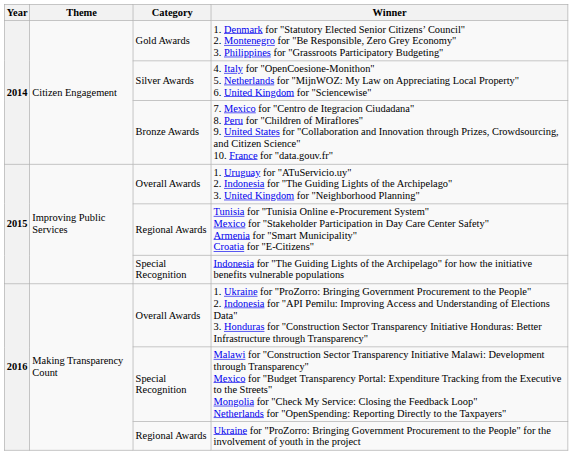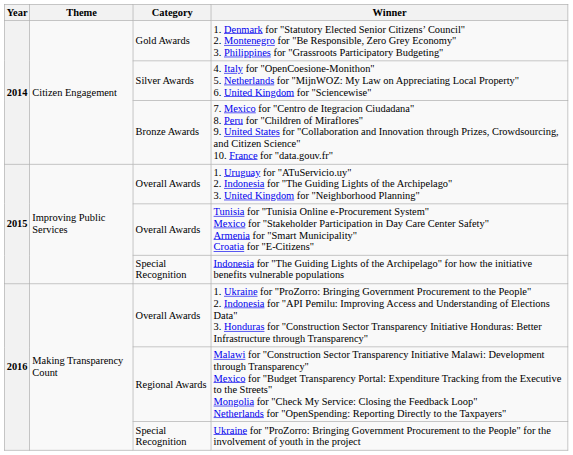(171, 229) Regional Awards -> (168, 229) Overall Awards
(161, 384) Special Recognition -> (171, 384) Regional Awards
(171, 436) Regional Awards -> (161, 436) Special Recognition
